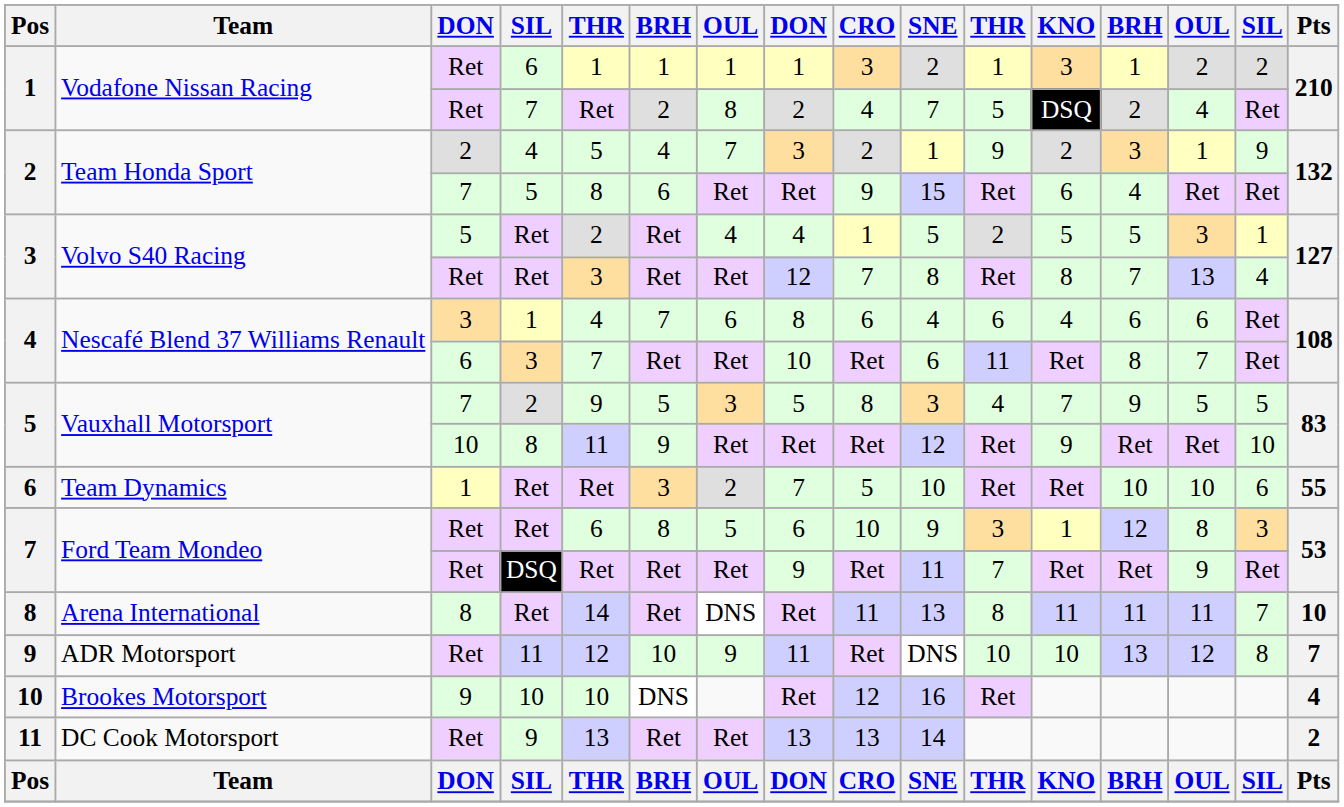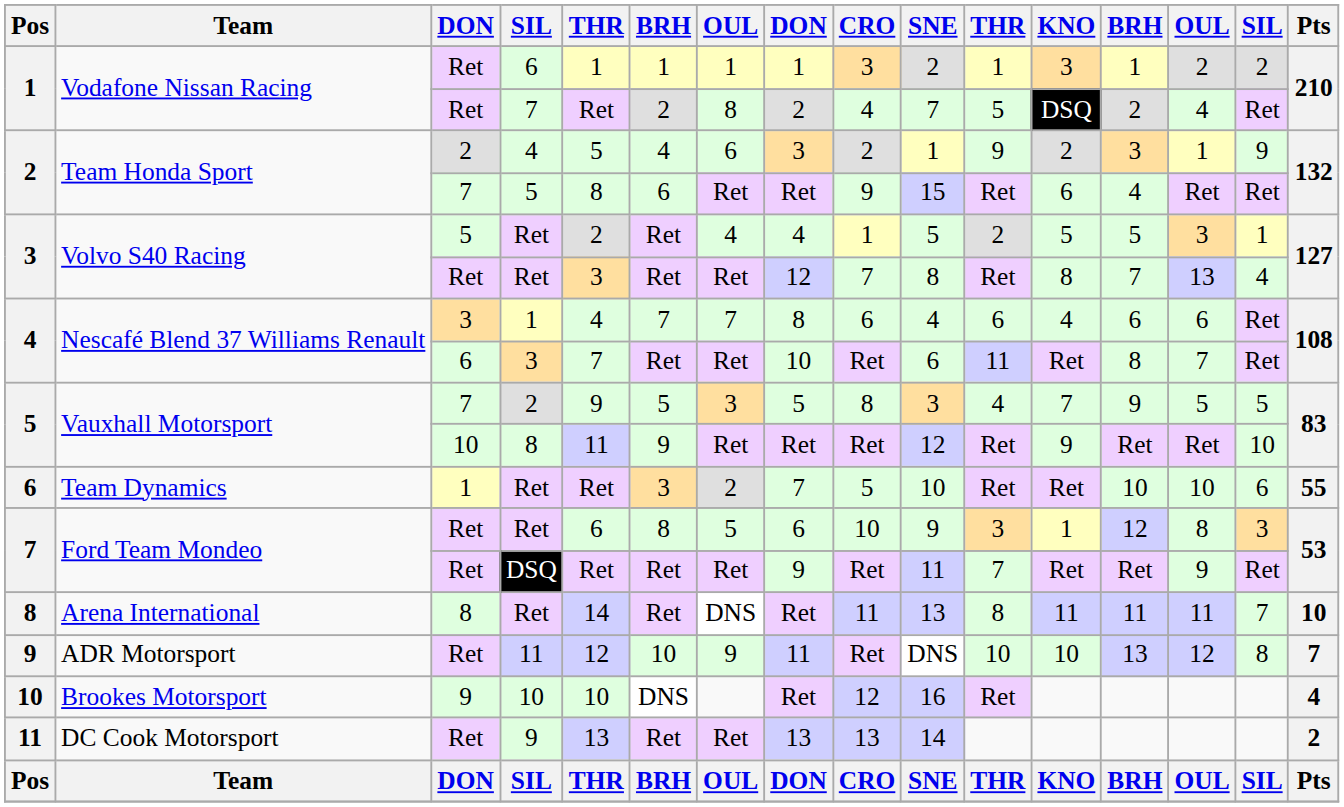(731, 150) 7 -> (731, 150) 6
(731, 318) 6 -> (731, 318) 7
